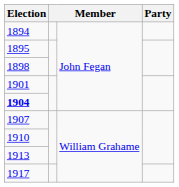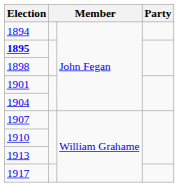(18, 48) normal -> (18, 48) bold
(18, 102) bold -> (18, 102) normal
